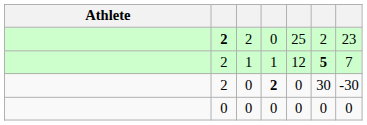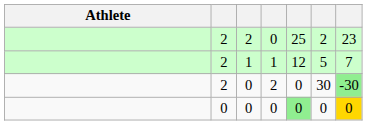(224, 39) bold -> (224, 39) normal
(323, 62) bold -> (323, 62) normal
(274, 85) bold -> (274, 85) normal
(349, 85) no background -> (349, 85) lightgreen background
(299, 108) no background -> (299, 108) lightgreen background
(349, 108) no background -> (349, 108) gold background
